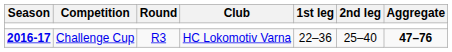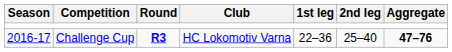(29, 38) bold -> (29, 38) normal
(159, 38) normal -> (159, 38) bold
